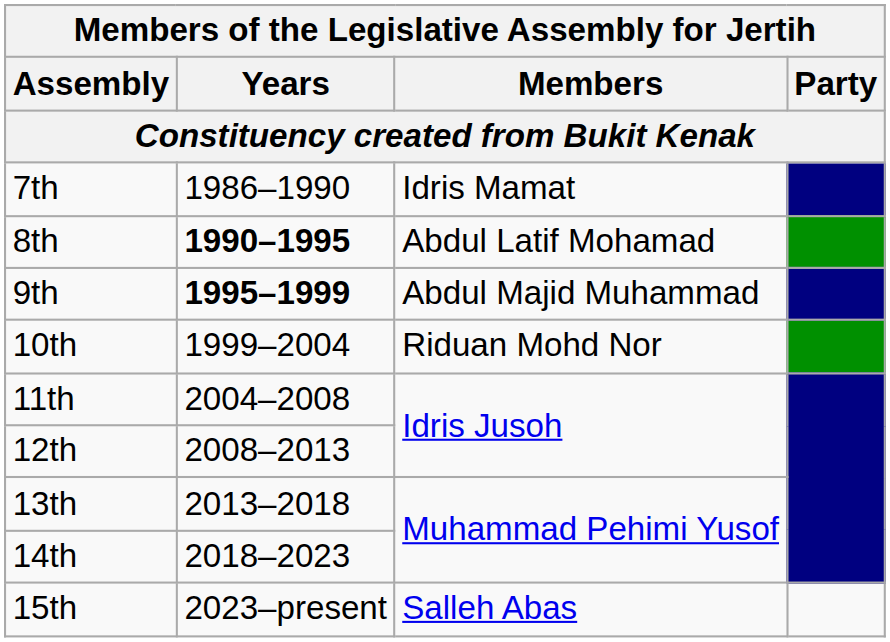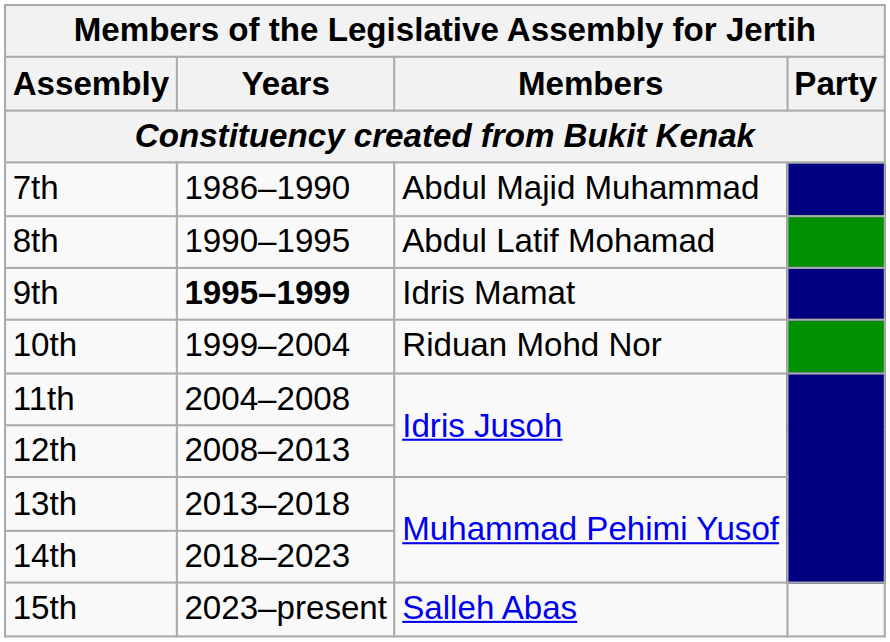(489, 188) Idris Mamat -> (581, 188) Abdul Majid Muhammad
(267, 240) bold -> (267, 240) normal
(581, 293) Abdul Majid Muhammad -> (489, 293) Idris Mamat
